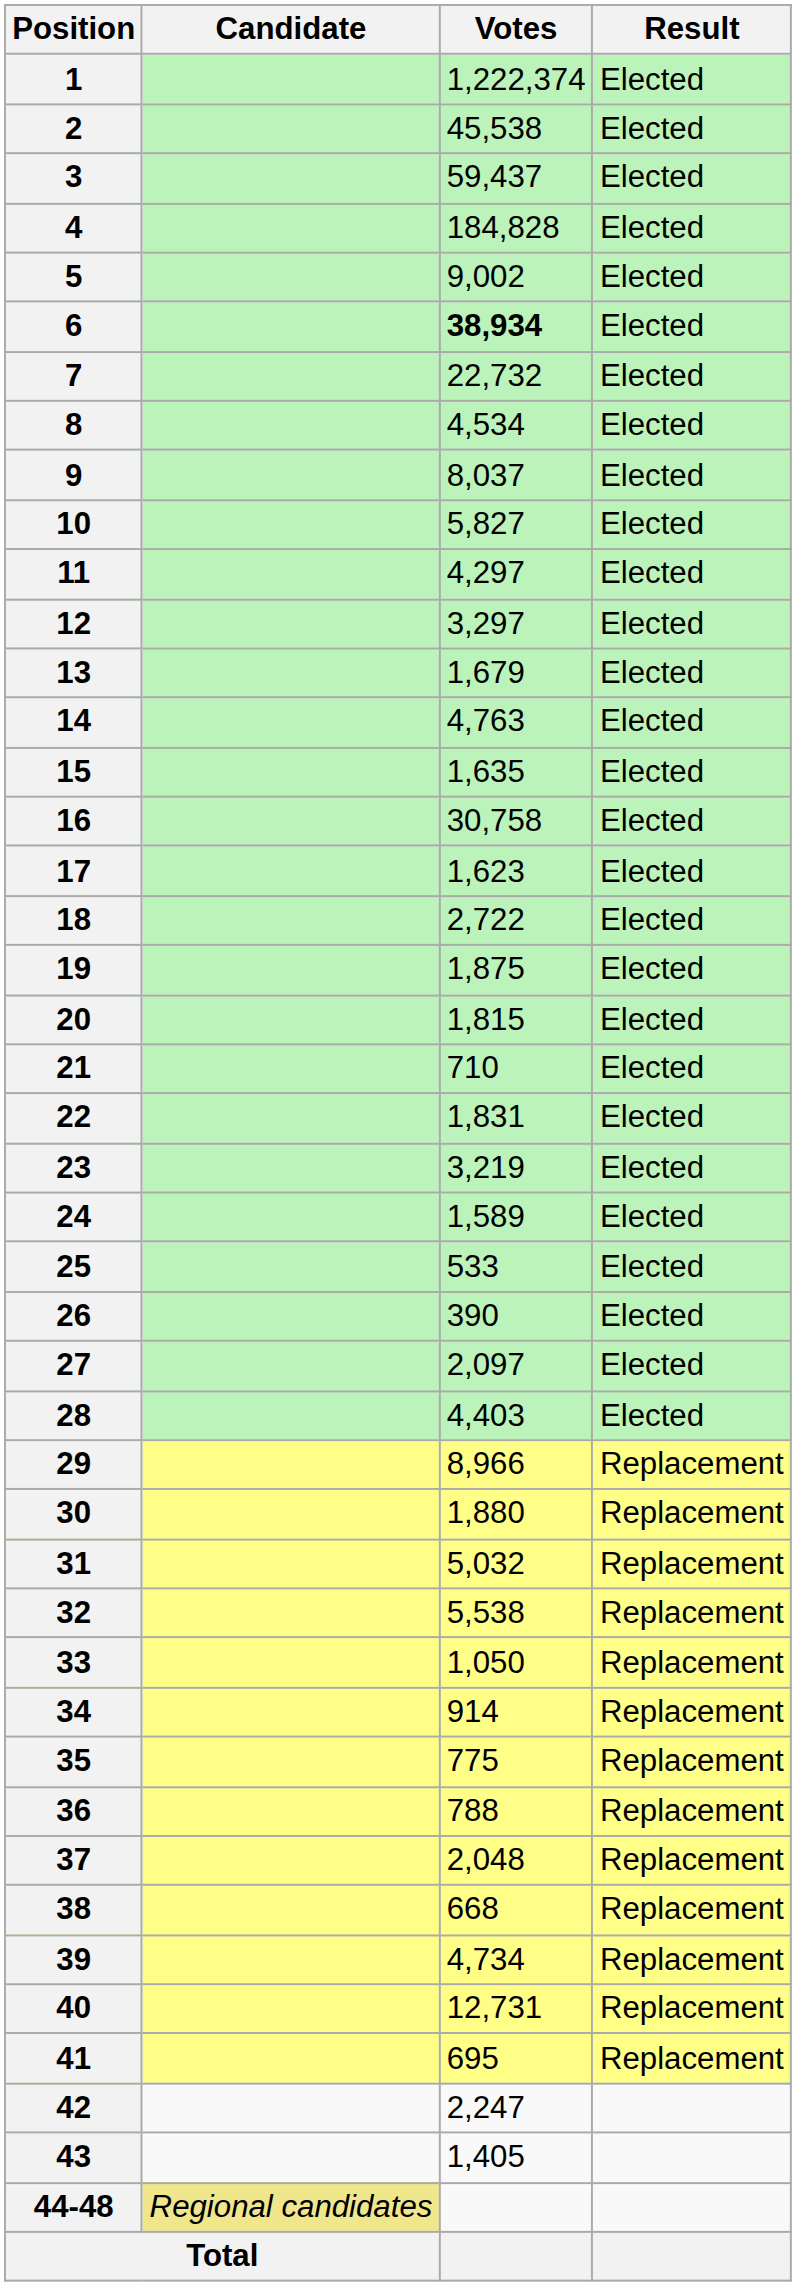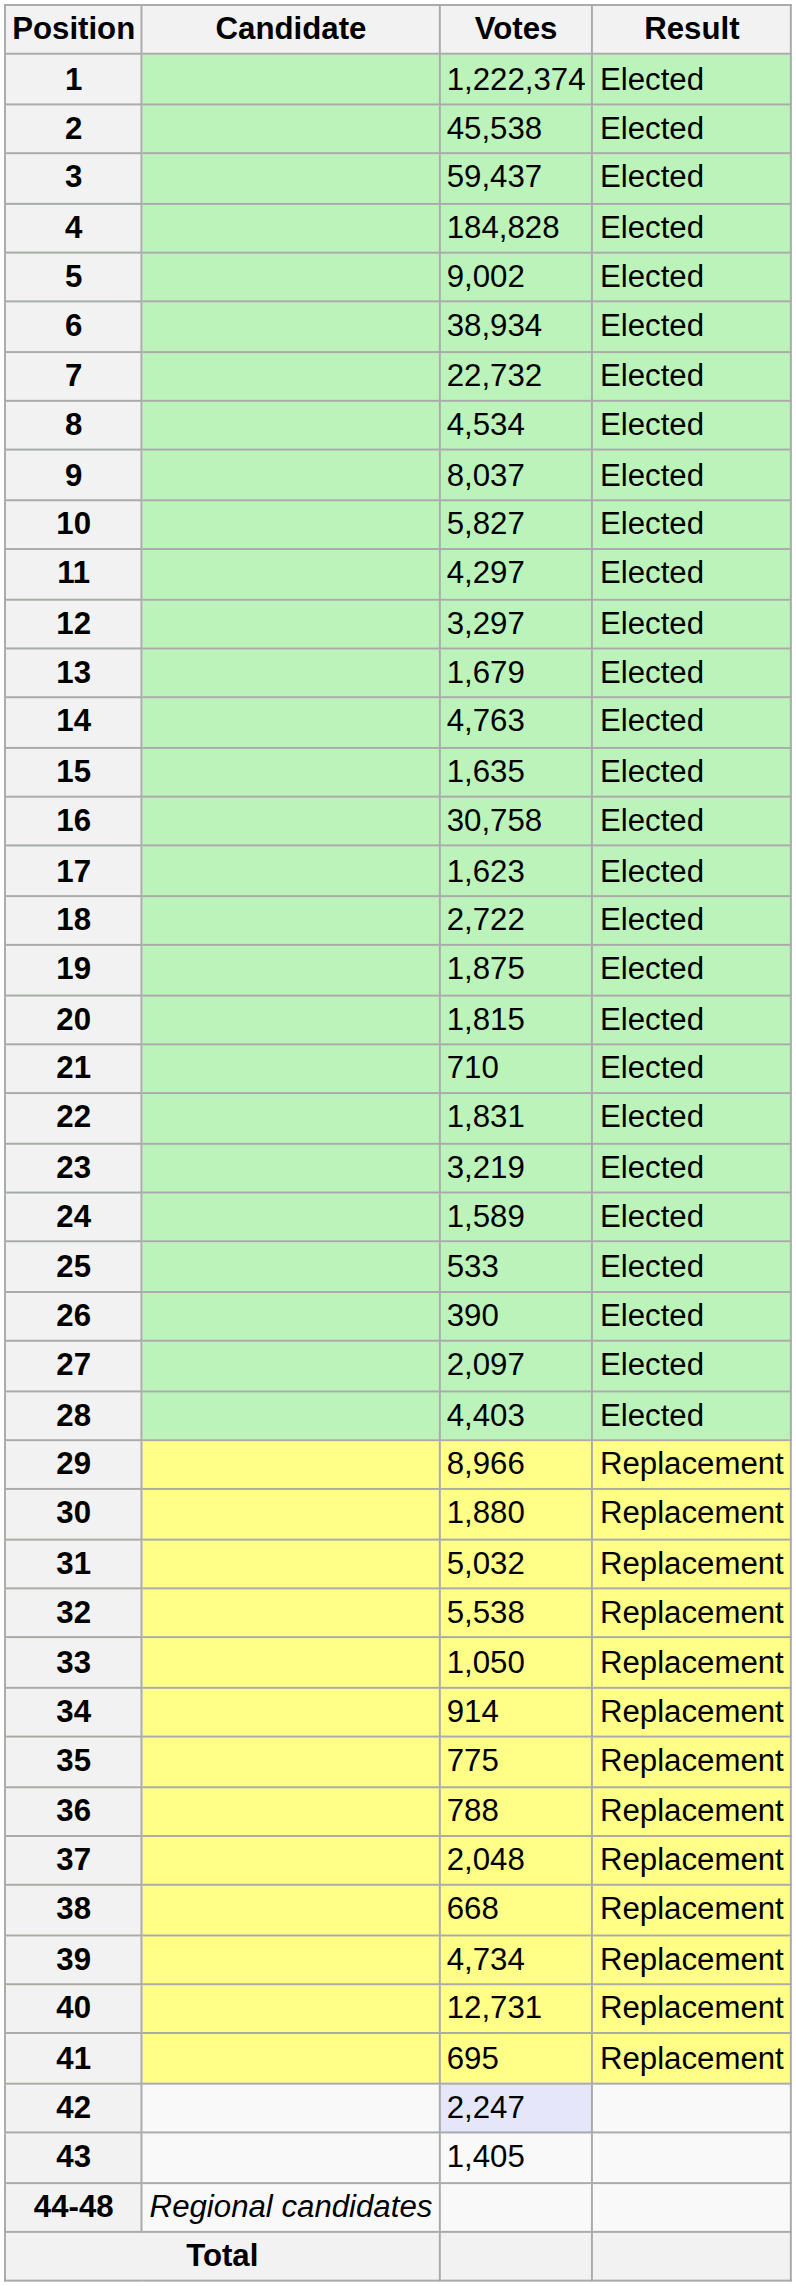(494, 326) bold -> (494, 326) normal
(486, 2107) no background -> (486, 2107) lavender background
(291, 2206) khaki background -> (291, 2206) no background
